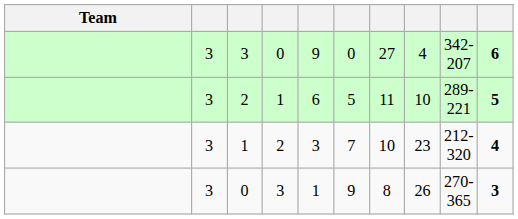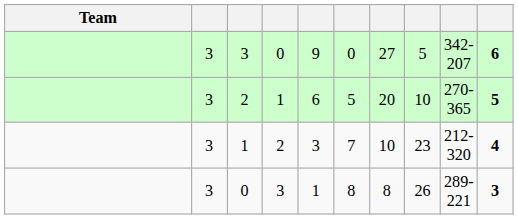(422, 54) 4 -> (422, 54) 5
(387, 99) 11 -> (387, 99) 20
(459, 99) 289-221 -> (459, 99) 270-365
(351, 191) 9 -> (351, 191) 8
(459, 191) 270-365 -> (459, 191) 289-221
